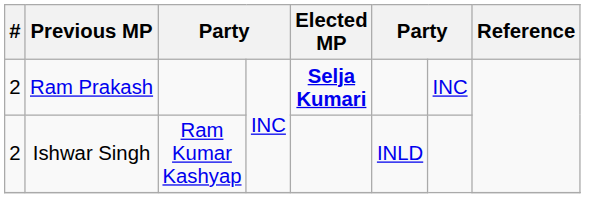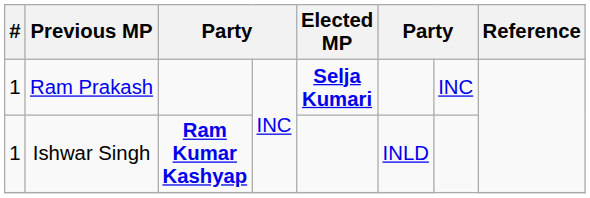(15, 87) 2 -> (15, 87) 1
(15, 153) 2 -> (15, 153) 1
(202, 153) normal -> (205, 153) bold
